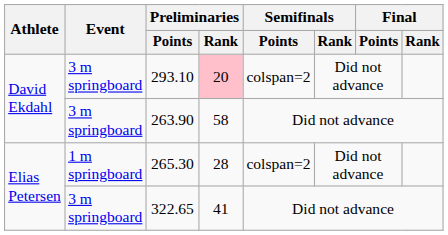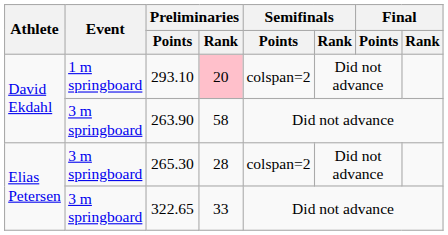(105, 76) 3 m springboard -> (105, 76) 1 m springboard
(105, 164) 1 m springboard -> (105, 164) 3 m springboard
(221, 208) 41 -> (221, 208) 33
